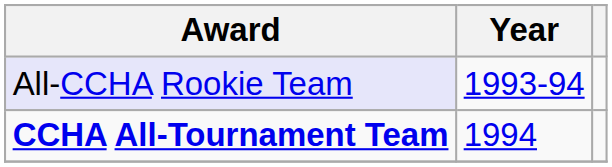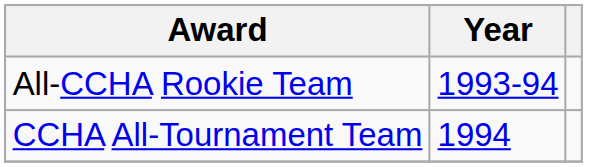(183, 82) lavender background -> (183, 82) no background
(231, 135) bold -> (217, 135) normal
